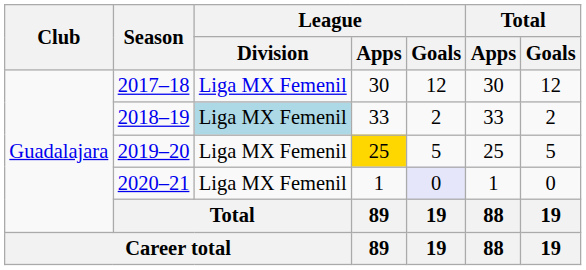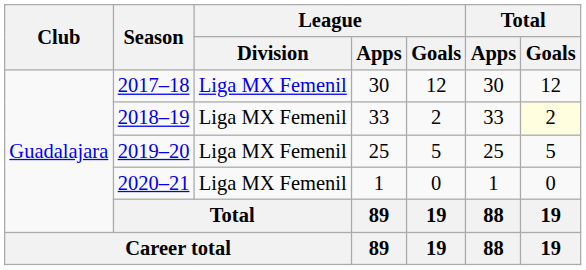(273, 118) lightblue background -> (273, 118) no background
(551, 118) no background -> (551, 118) lightyellow background
(379, 150) gold background -> (379, 150) no background
(436, 183) lavender background -> (436, 183) no background
